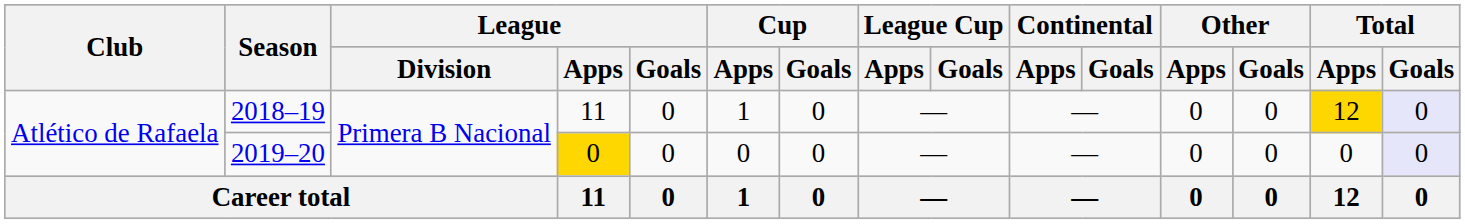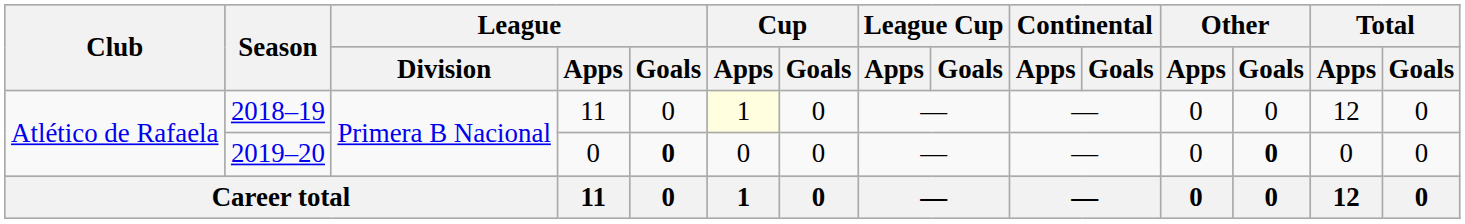(743, 111) no background -> (743, 111) lightyellow background
(1346, 111) gold background -> (1346, 111) no background
(1421, 111) lavender background -> (1421, 111) no background
(593, 153) gold background -> (593, 153) no background
(668, 153) normal -> (668, 153) bold
(1271, 153) normal -> (1271, 153) bold
(1421, 153) lavender background -> (1421, 153) no background
